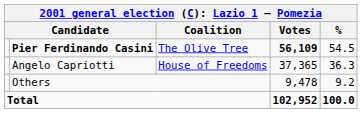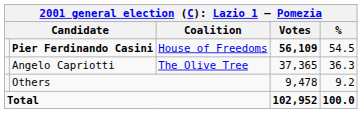(203, 48) The Olive Tree -> (213, 48) House of Freedoms
(213, 65) House of Freedoms -> (203, 65) The Olive Tree
